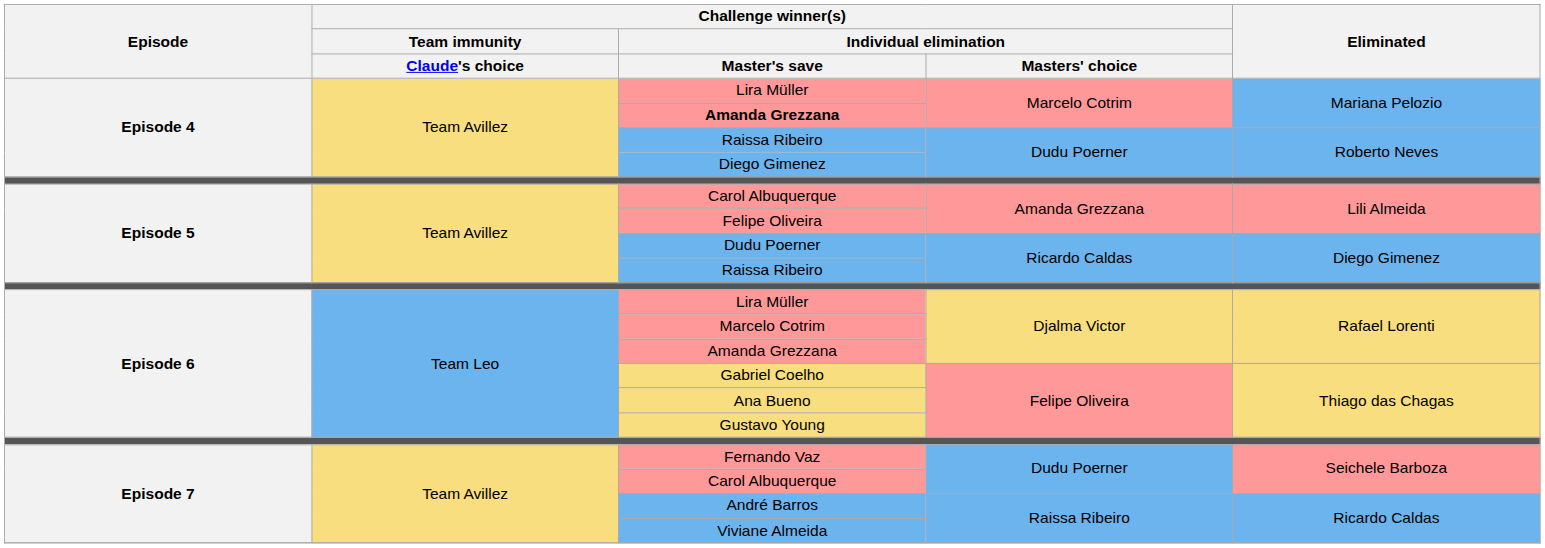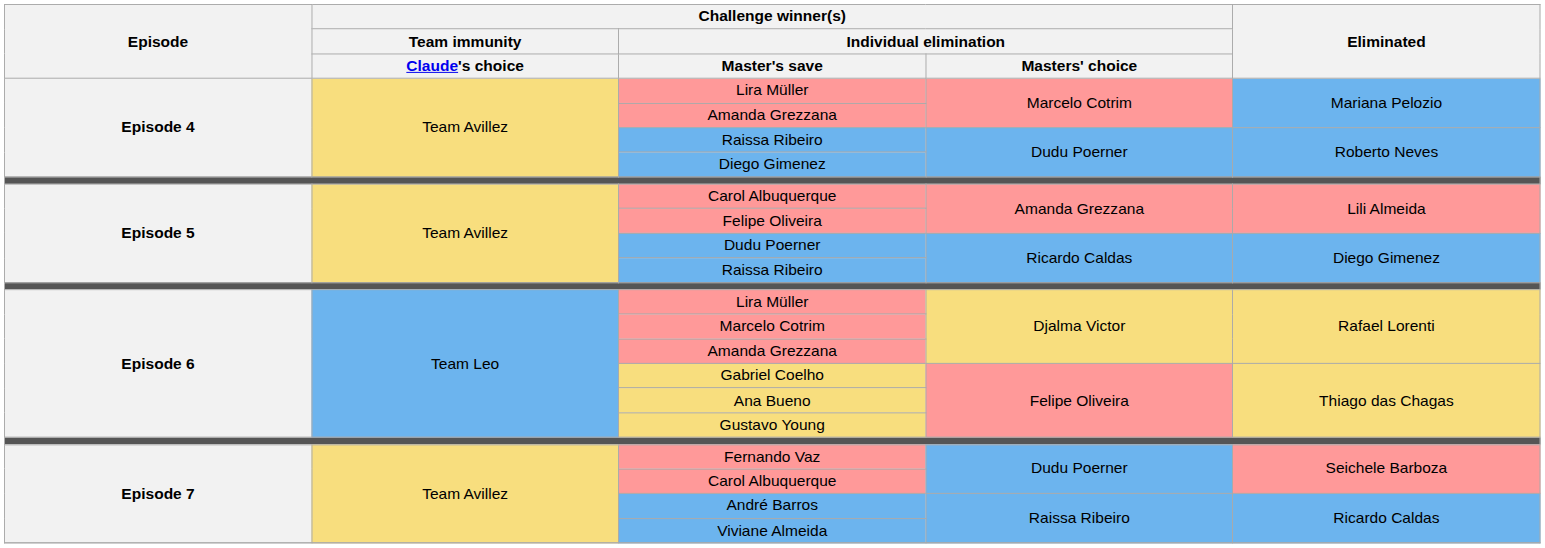(772, 115) bold -> (772, 115) normal
